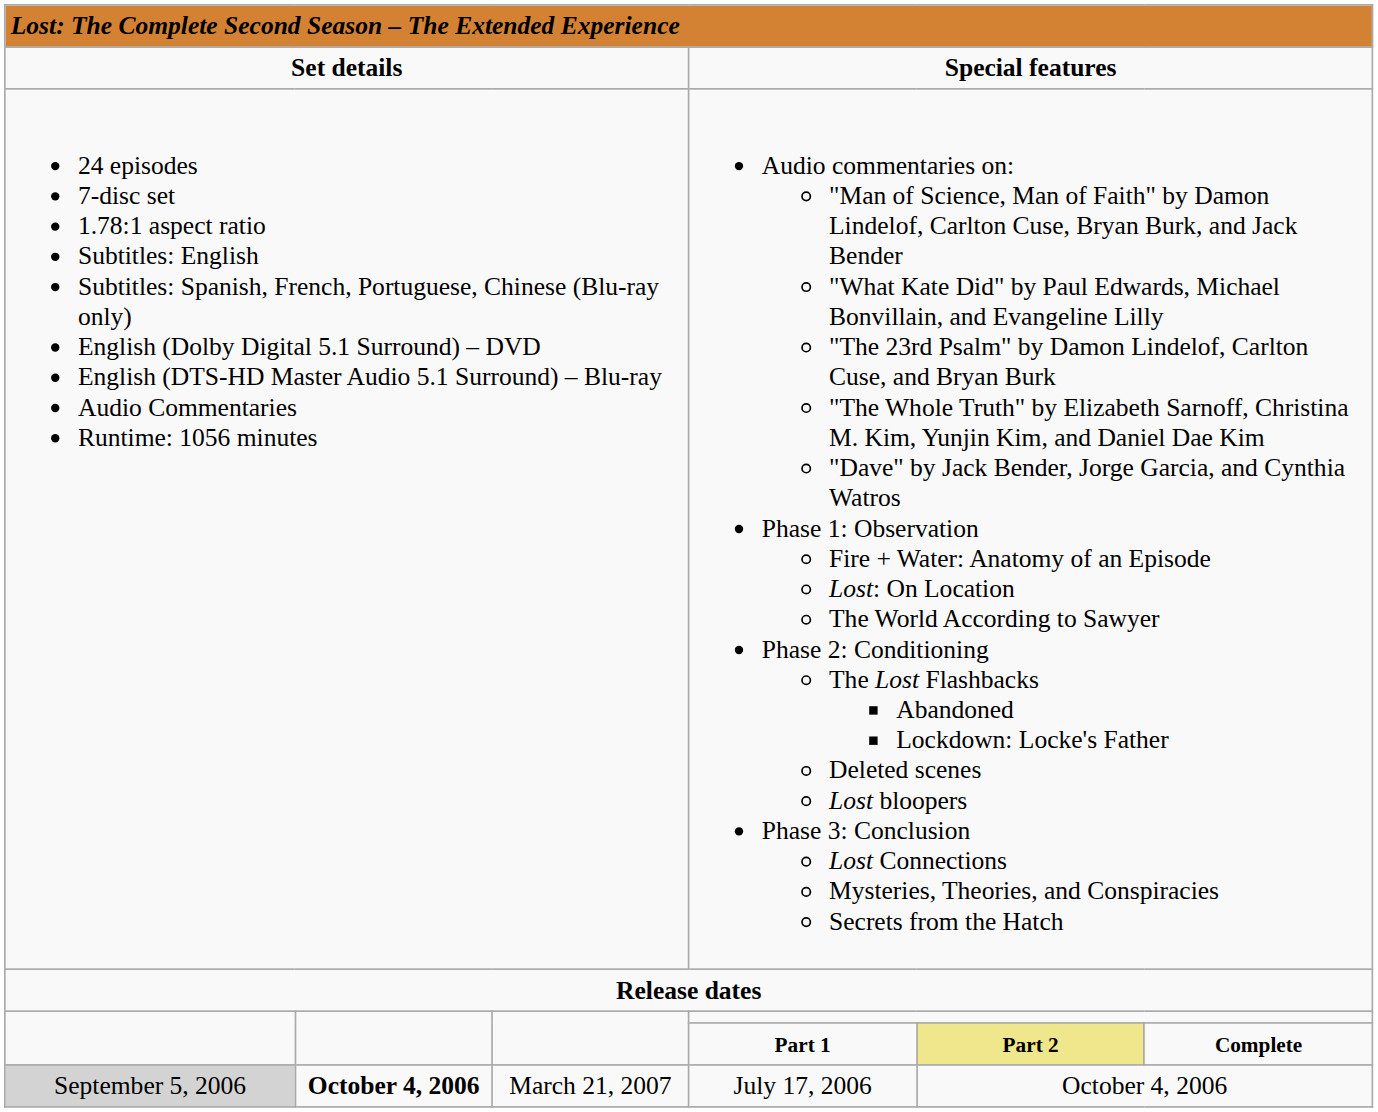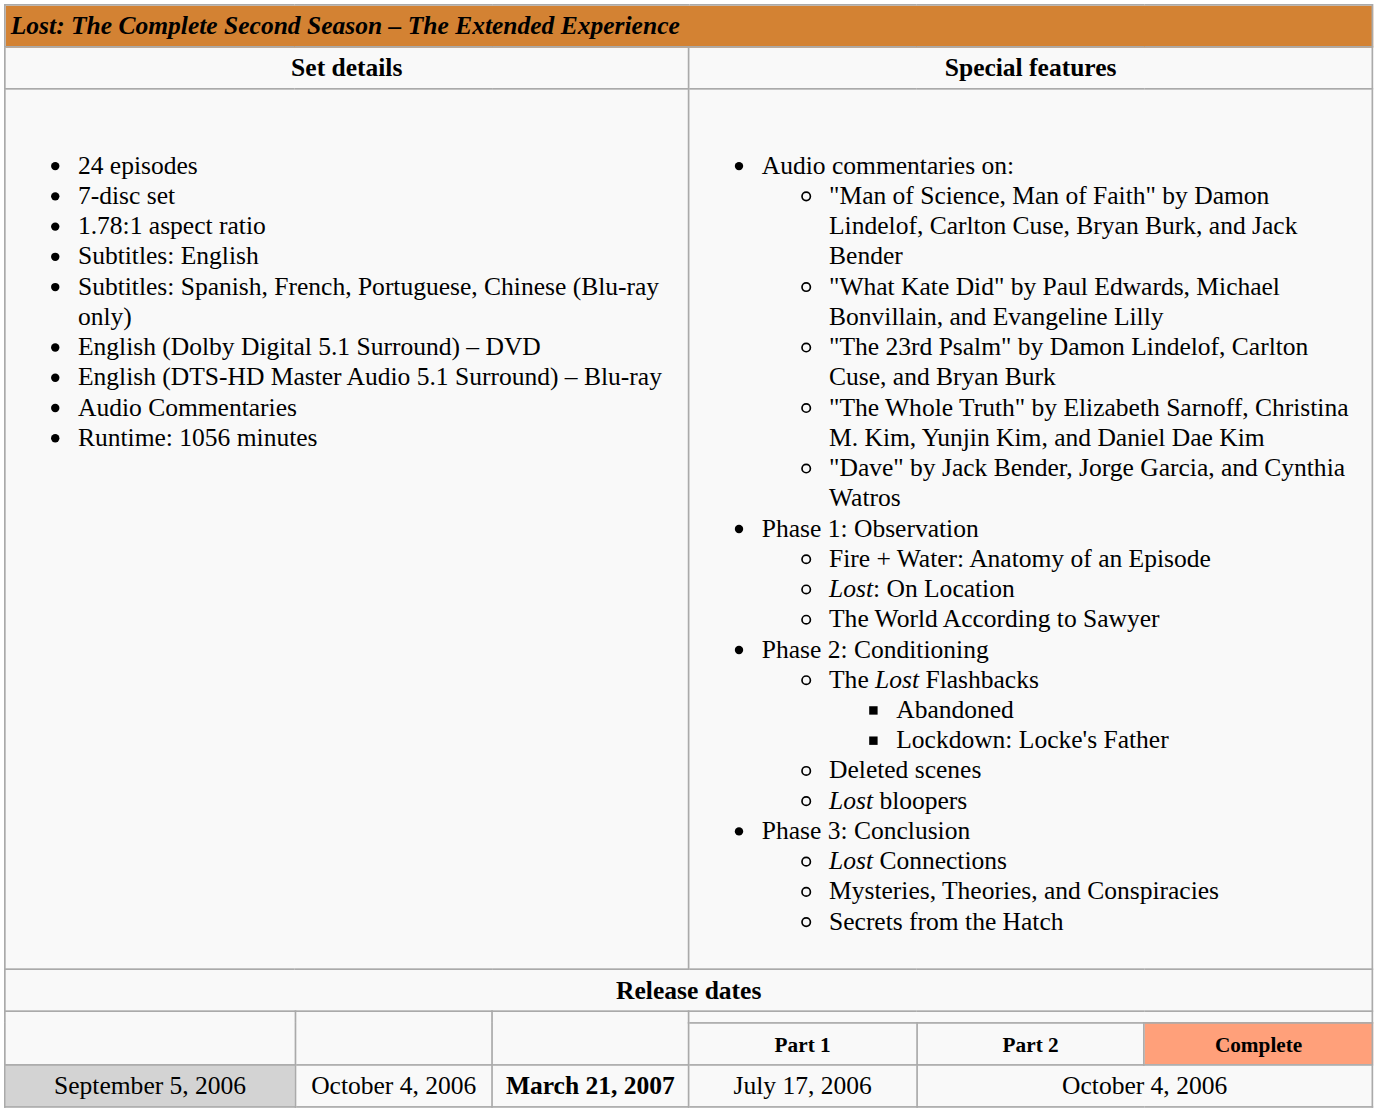(1031, 1045) khaki background -> (1031, 1045) no background
(1259, 1045) no background -> (1259, 1045) lightsalmon background
(394, 1085) bold -> (394, 1085) normal
(590, 1085) normal -> (590, 1085) bold
